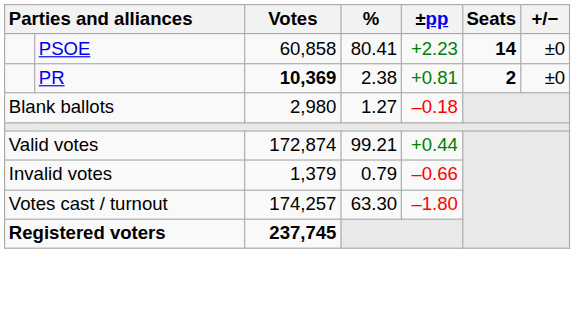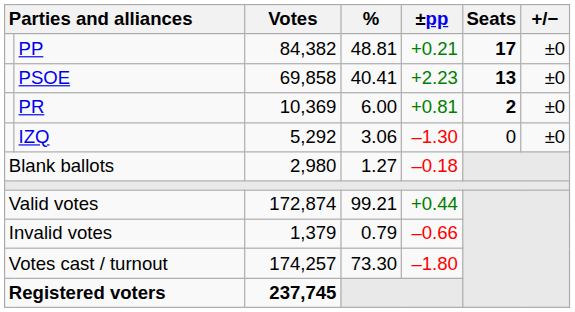+ row: (31, 48)
(308, 48) 60,858 -> (308, 78) 69,858
(374, 48) 80.41 -> (374, 78) 40.41
(506, 48) 14 -> (506, 78) 13
(308, 78) bold -> (308, 107) normal
(379, 78) 2.38 -> (379, 107) 6.00
+ row: (34, 136)
(374, 204) 63.30 -> (374, 263) 73.30
